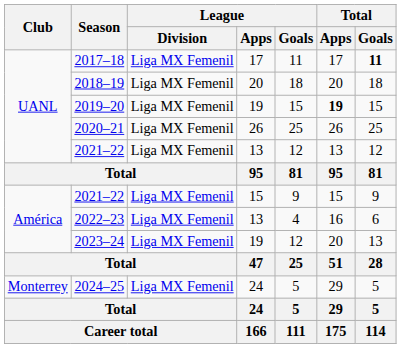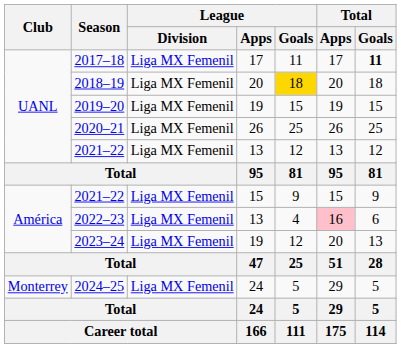(296, 83) no background -> (296, 83) gold background
(336, 106) bold -> (336, 106) normal
(336, 219) no background -> (336, 219) pink background
